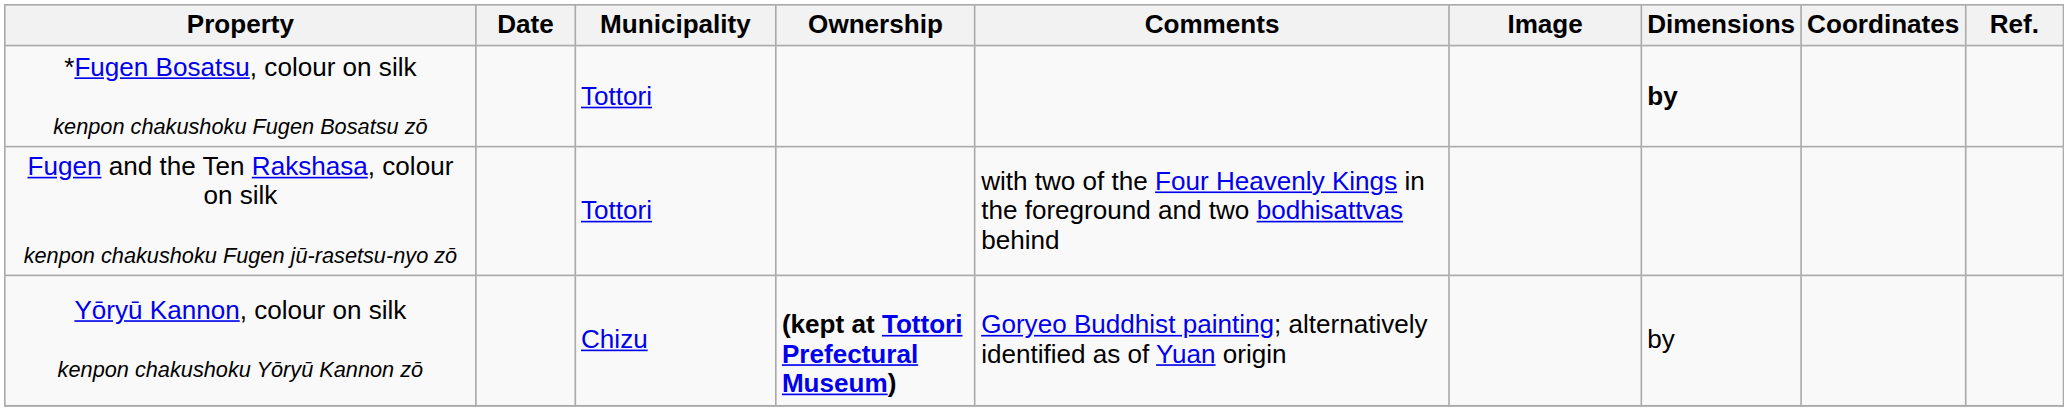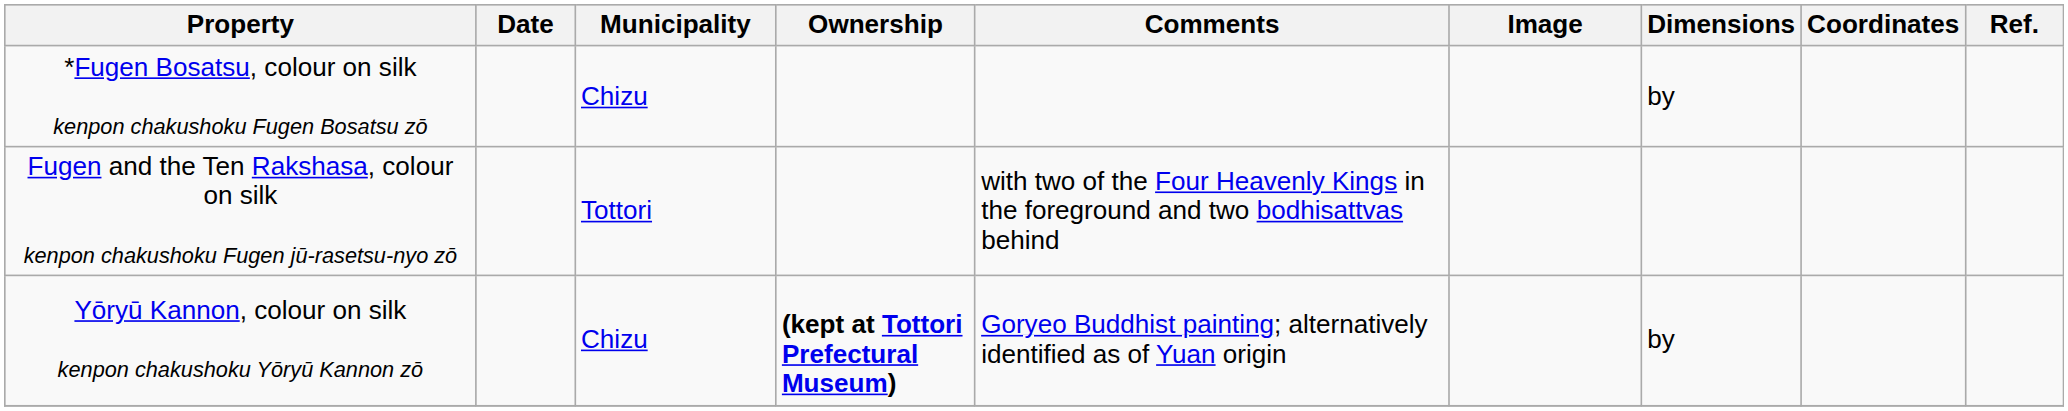(617, 95) Tottori -> (614, 95) Chizu
(1662, 95) bold -> (1661, 95) normal
